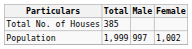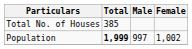(116, 38) normal -> (116, 38) bold
